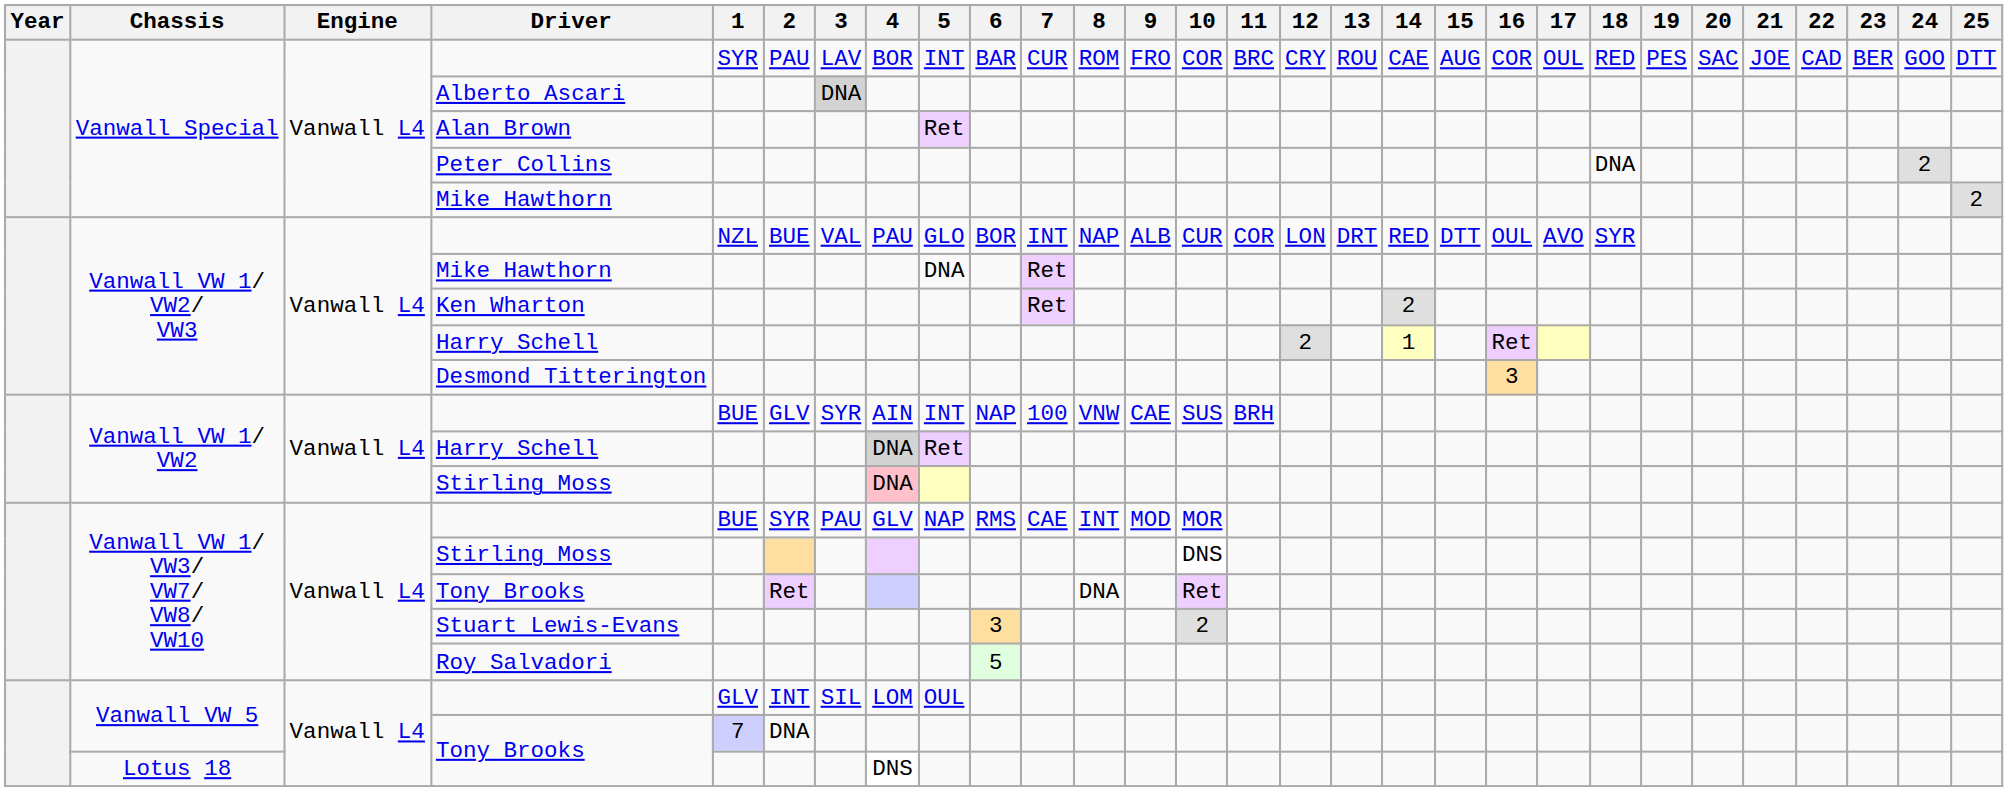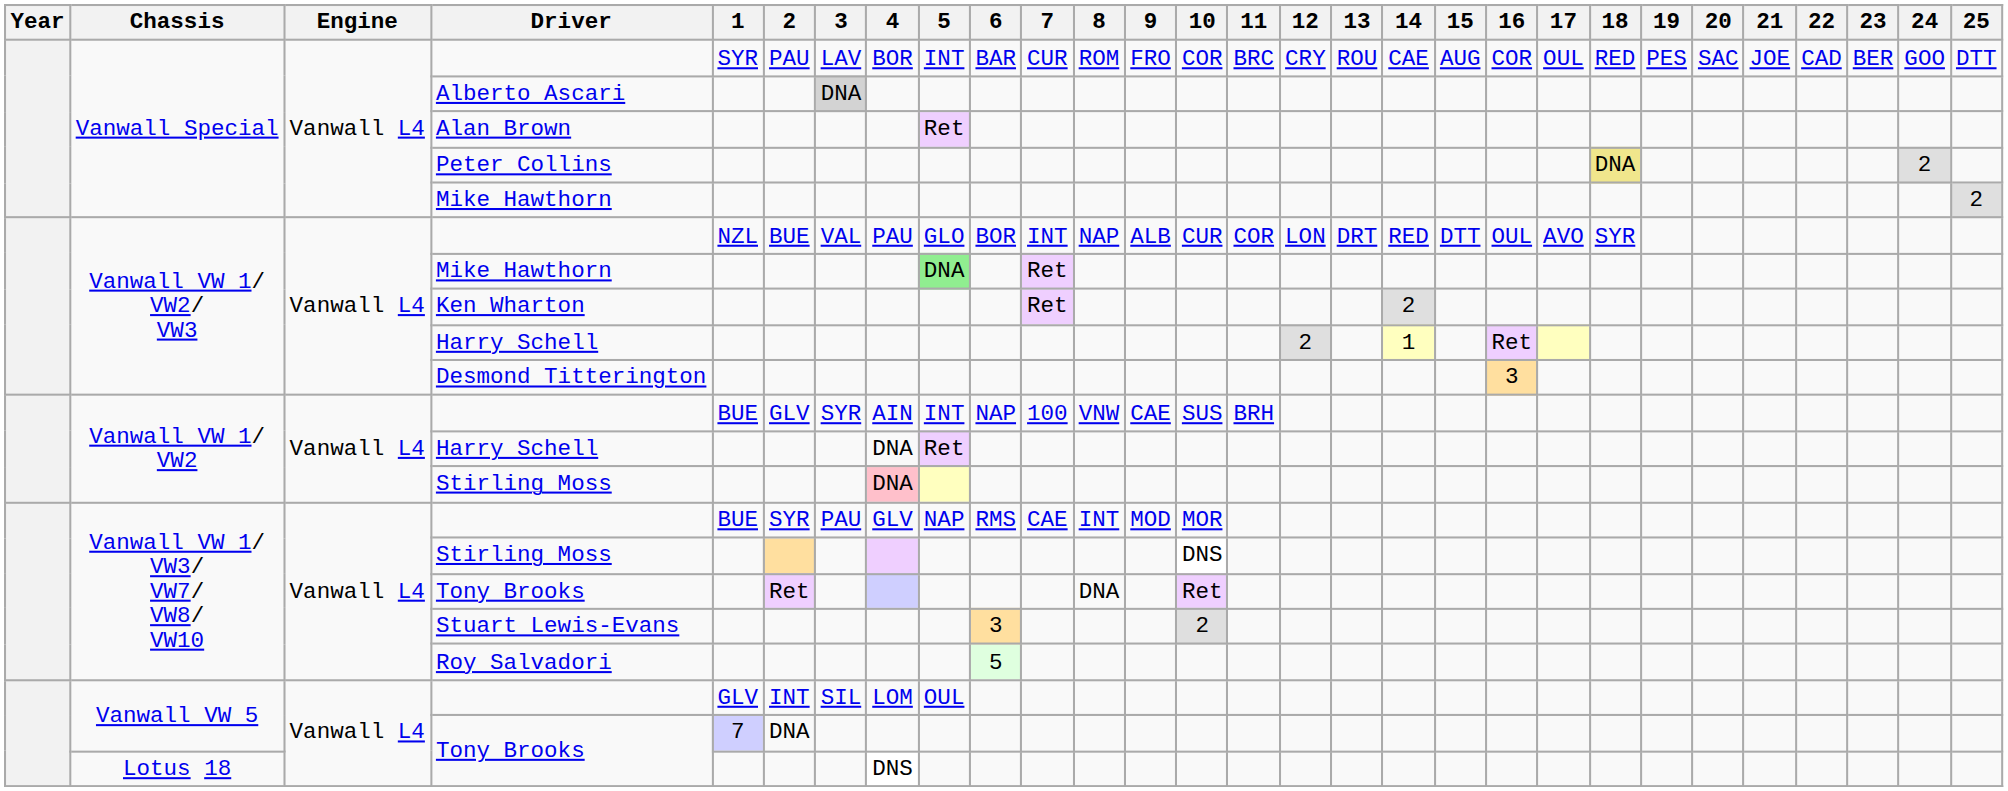(1615, 165) no background -> (1615, 165) khaki background
(944, 271) no background -> (944, 271) lightgreen background
(893, 449) lightgrey background -> (893, 449) no background
